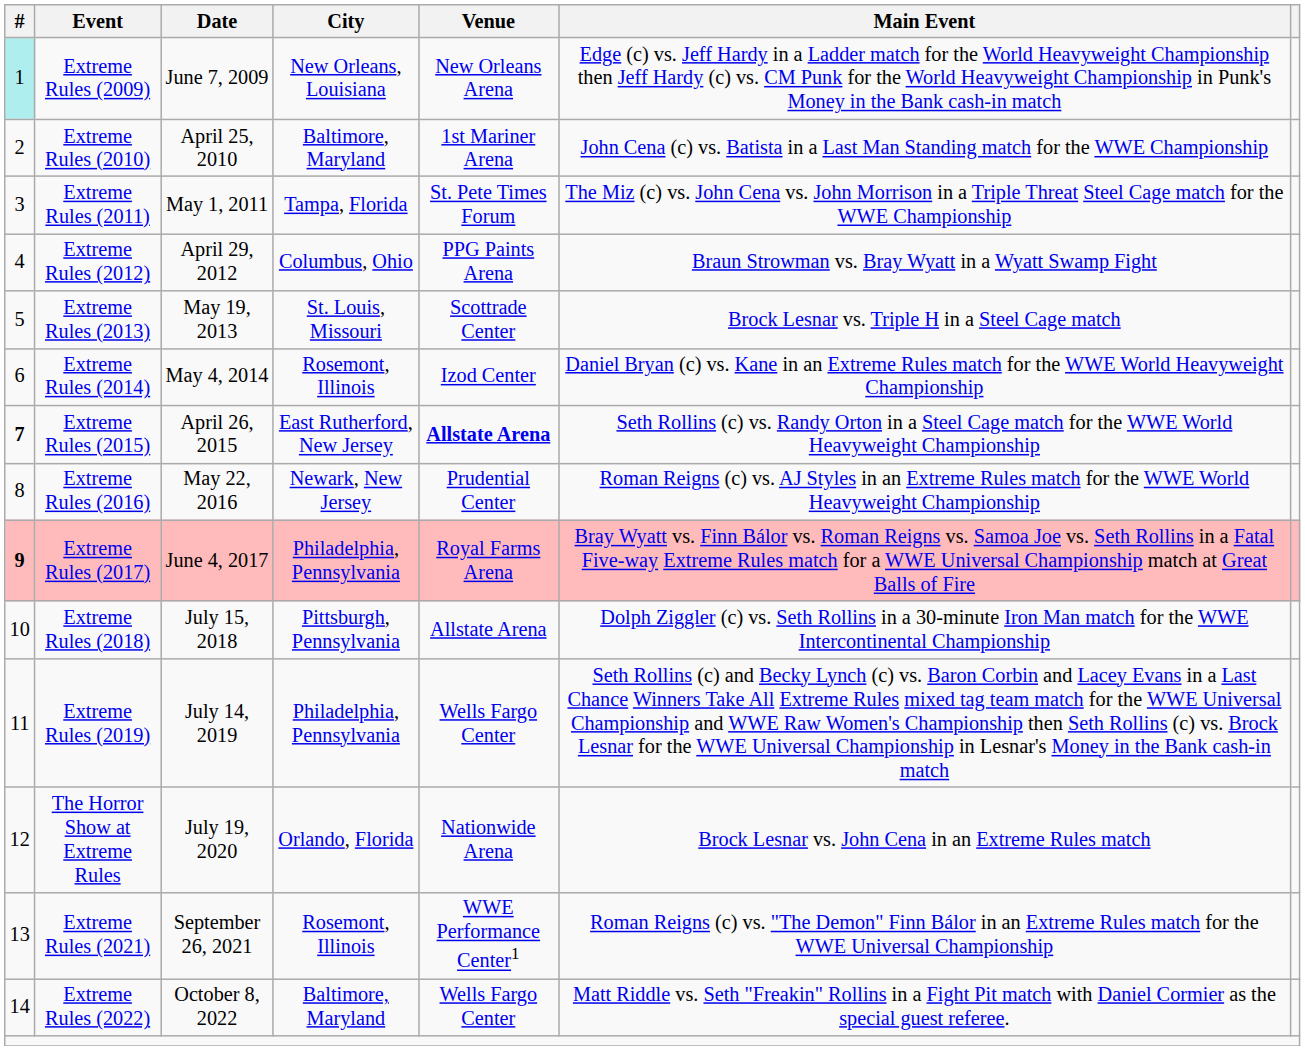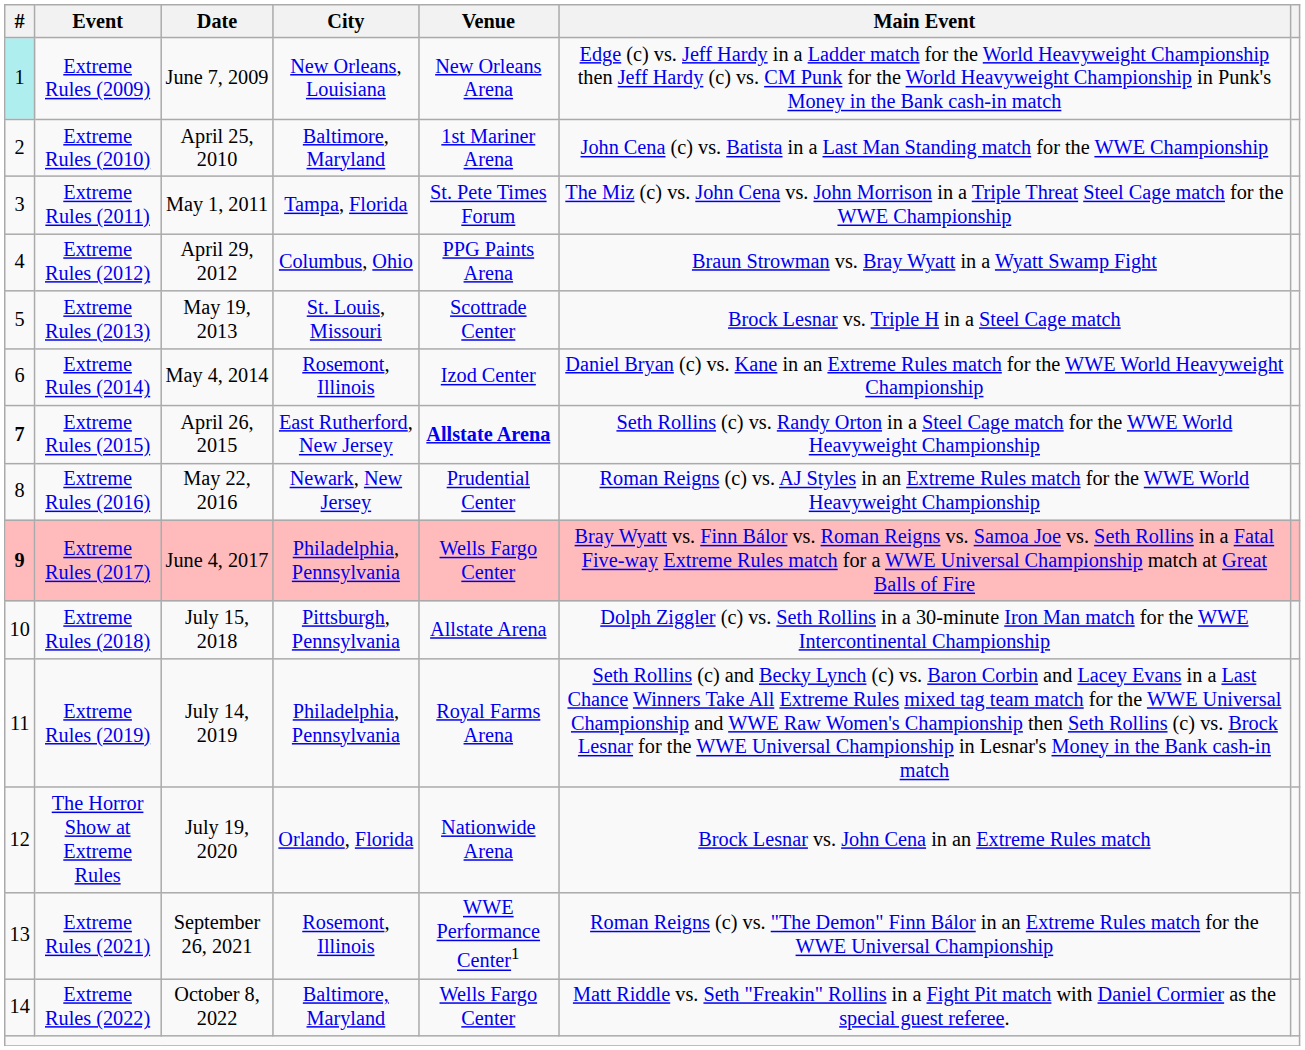(488, 560) Royal Farms Arena -> (488, 560) Wells Fargo Center
(488, 722) Wells Fargo Center -> (488, 722) Royal Farms Arena
